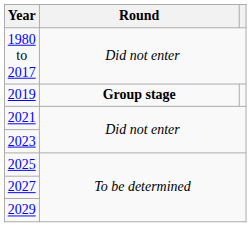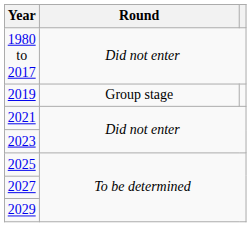(139, 95) bold -> (139, 95) normal
